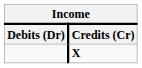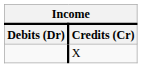(76, 53) bold -> (76, 53) normal
